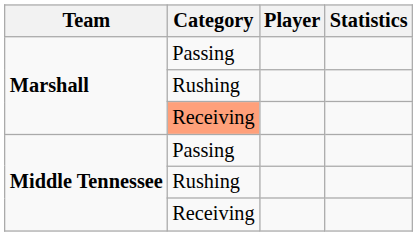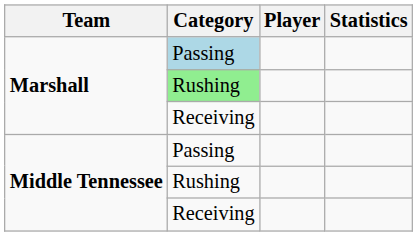(203, 53) no background -> (203, 53) lightblue background
(206, 85) no background -> (206, 85) lightgreen background
(213, 117) lightsalmon background -> (213, 117) no background
